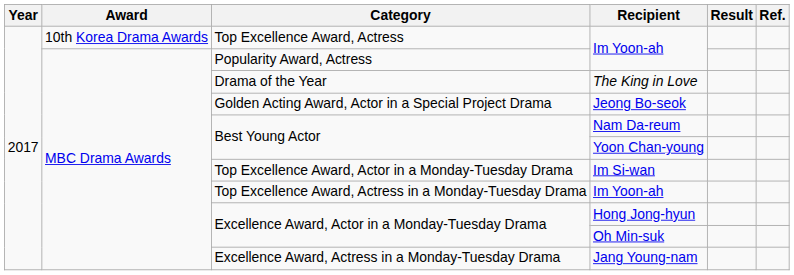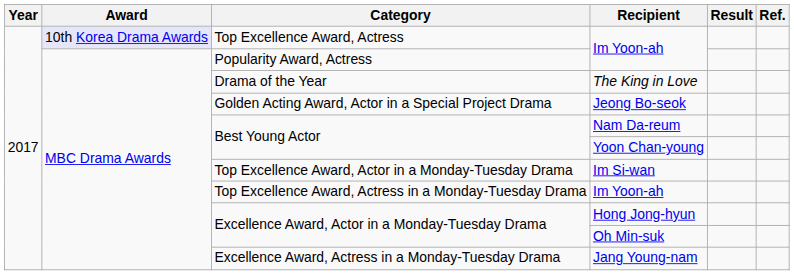(127, 37) no background -> (127, 37) lavender background
